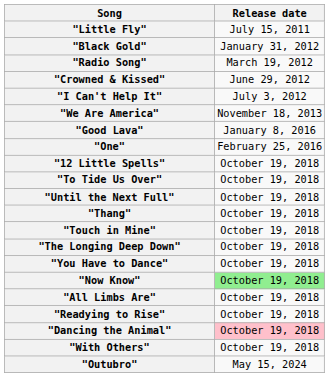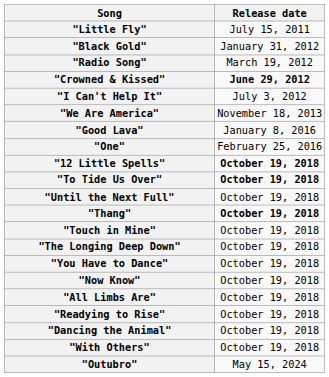(270, 80) normal -> (270, 80) bold
(270, 163) normal -> (270, 163) bold
(270, 180) normal -> (270, 180) bold
(270, 214) normal -> (270, 214) bold
(270, 281) lightgreen background -> (270, 281) no background
(270, 331) pink background -> (270, 331) no background
